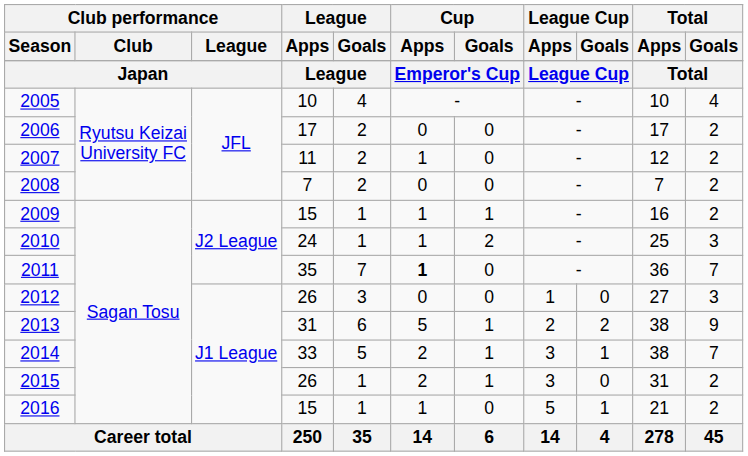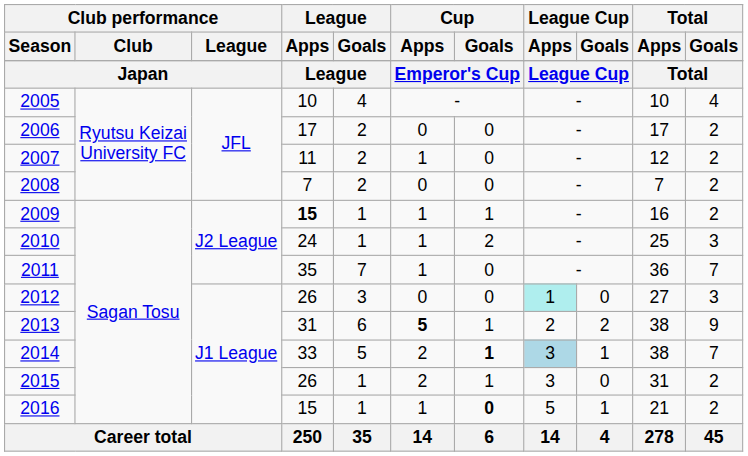(307, 213) normal -> (307, 213) bold
(422, 269) bold -> (422, 269) normal
(550, 297) no background -> (550, 297) paleturquoise background
(422, 325) normal -> (422, 325) bold
(489, 353) normal -> (489, 353) bold
(550, 353) no background -> (550, 353) lightblue background
(489, 409) normal -> (489, 409) bold
